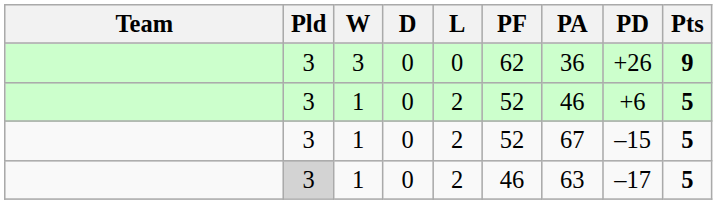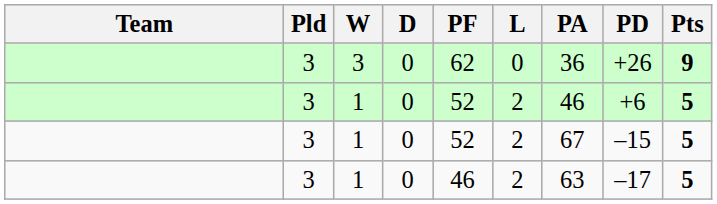columns swapped: (457, 23) <-> (512, 23)
(309, 179) lightgrey background -> (309, 179) no background
